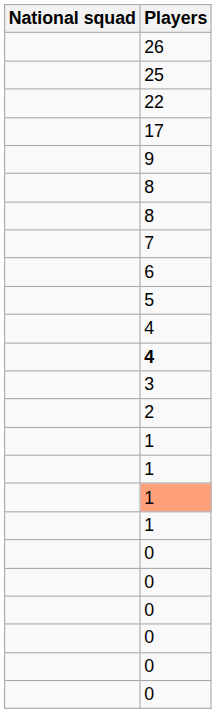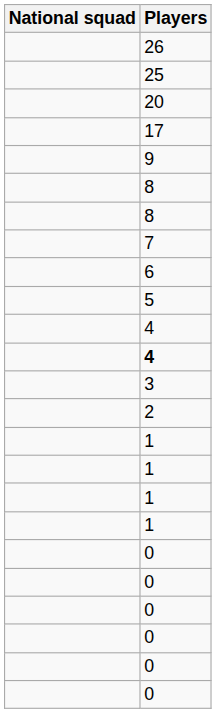(154, 103) 22 -> (154, 103) 20
(149, 497) lightsalmon background -> (149, 497) no background
